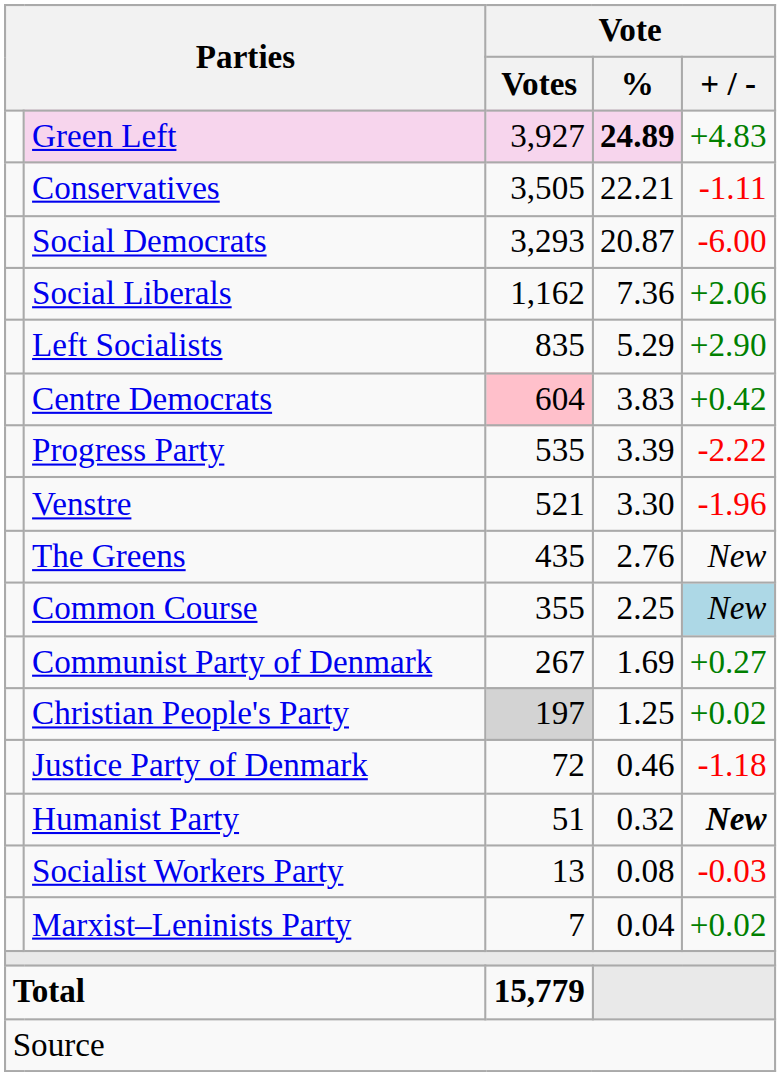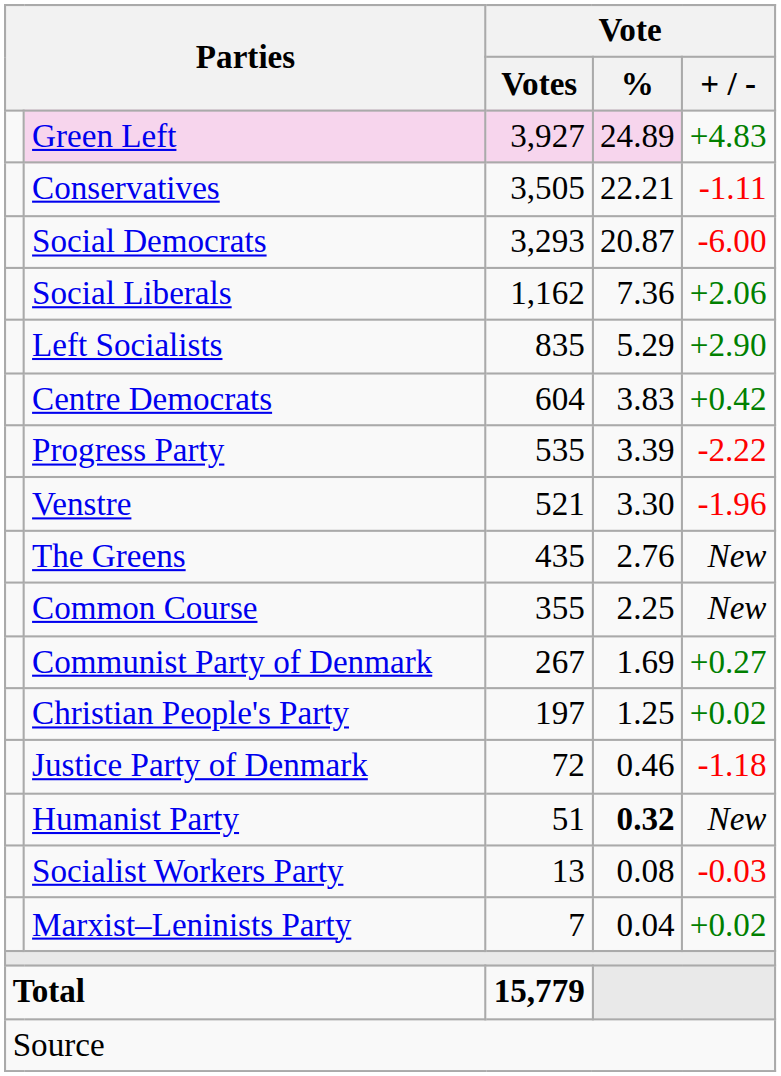(637, 135) bold -> (637, 135) normal
(560, 398) pink background -> (560, 398) no background
(737, 608) lightblue background -> (737, 608) no background
(560, 713) lightgrey background -> (560, 713) no background
(646, 818) normal -> (646, 818) bold
(736, 818) bold -> (737, 818) normal
